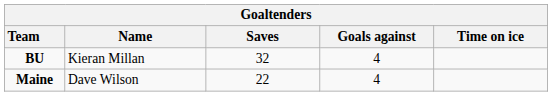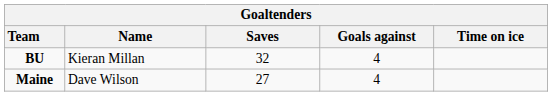(263, 79) 22 -> (263, 79) 27
